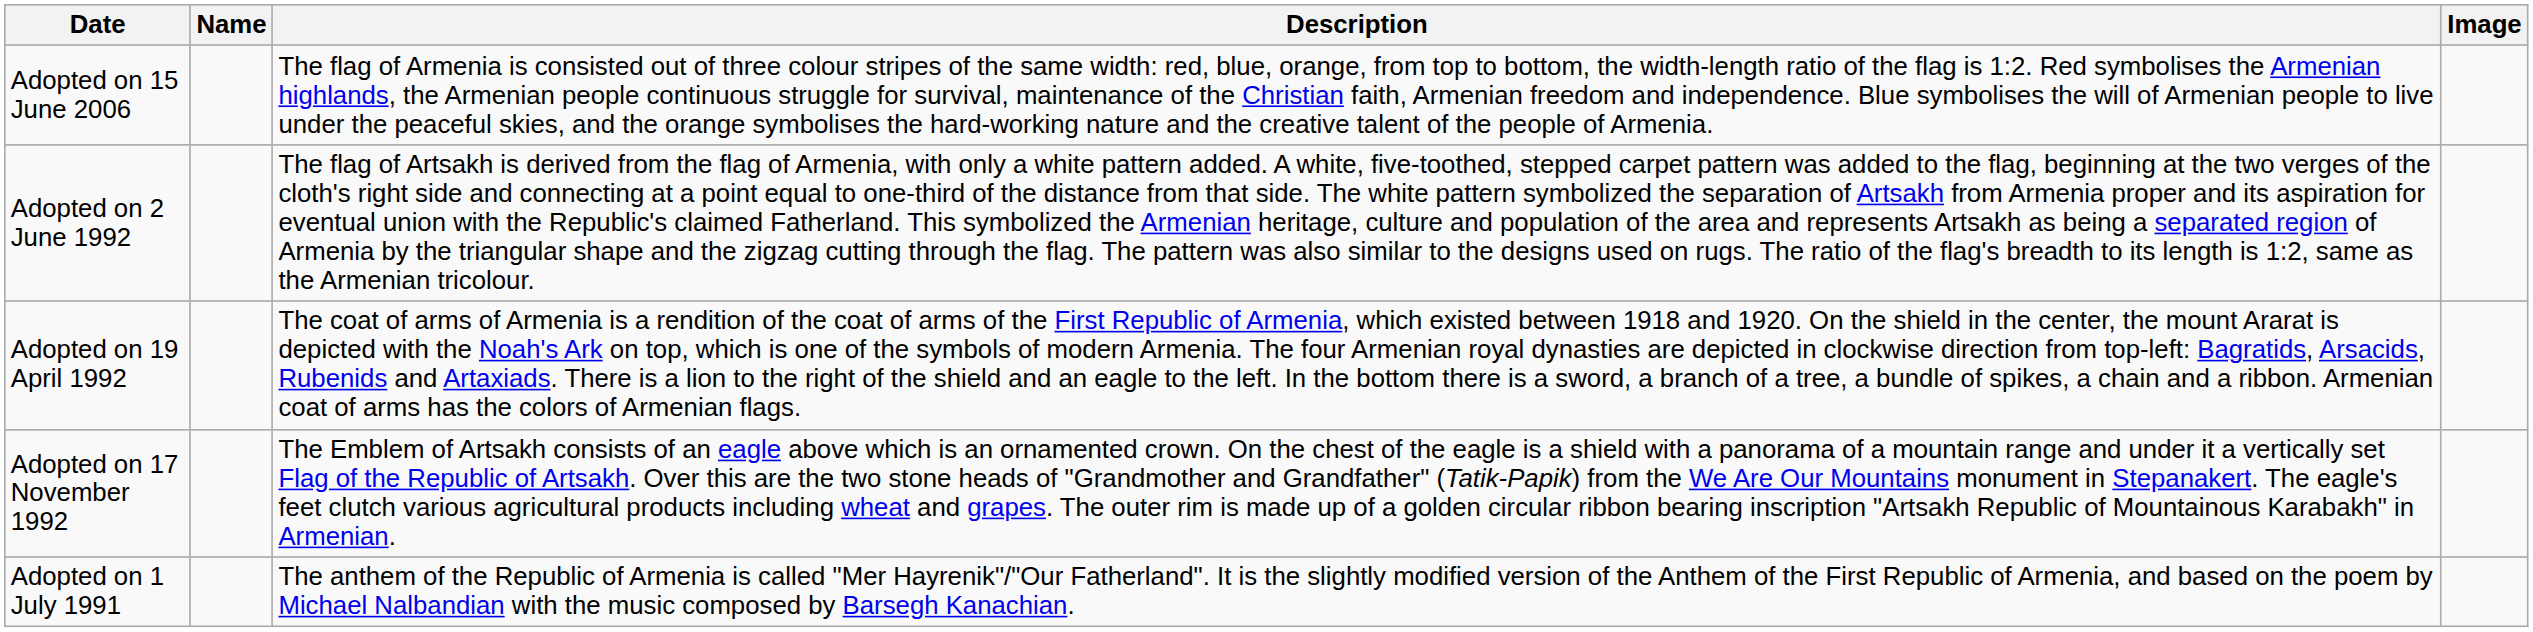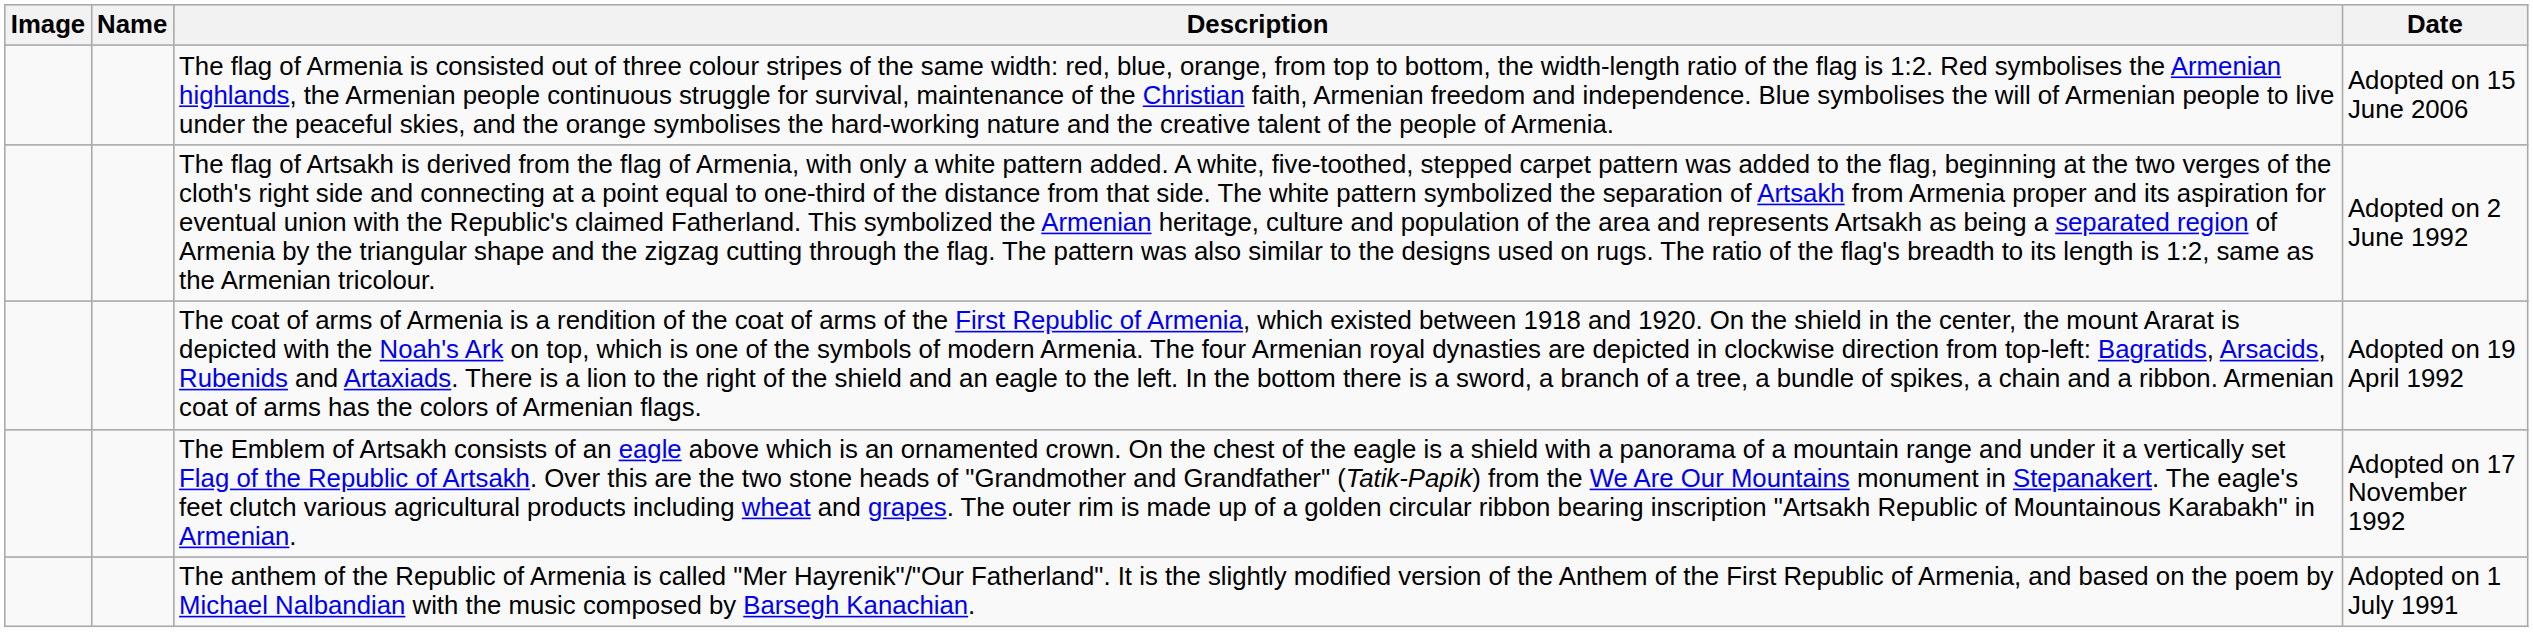columns swapped: (2484, 24) <-> (98, 24)
